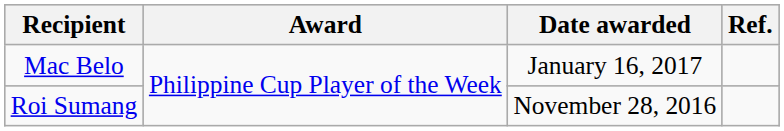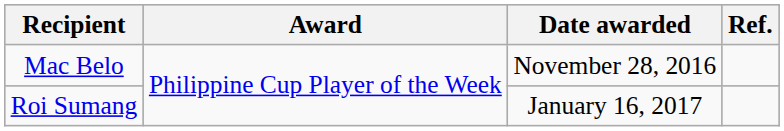(615, 65) January 16, 2017 -> (615, 65) November 28, 2016
(615, 105) November 28, 2016 -> (615, 105) January 16, 2017
